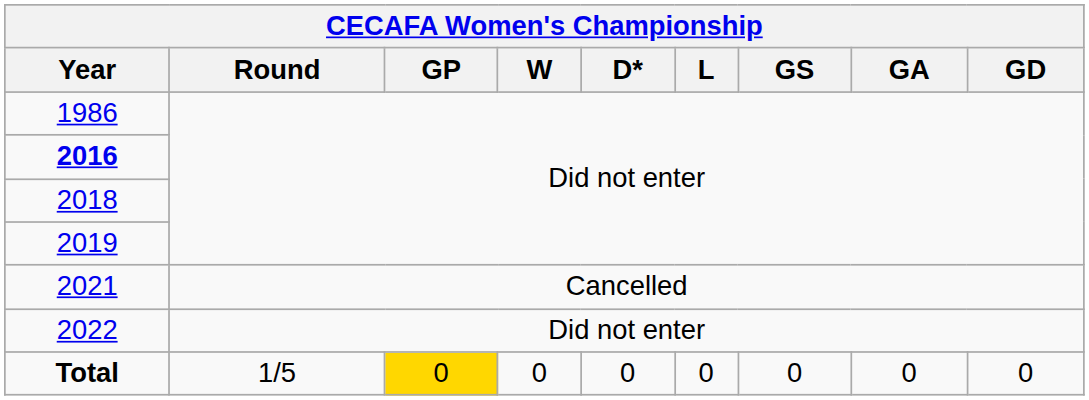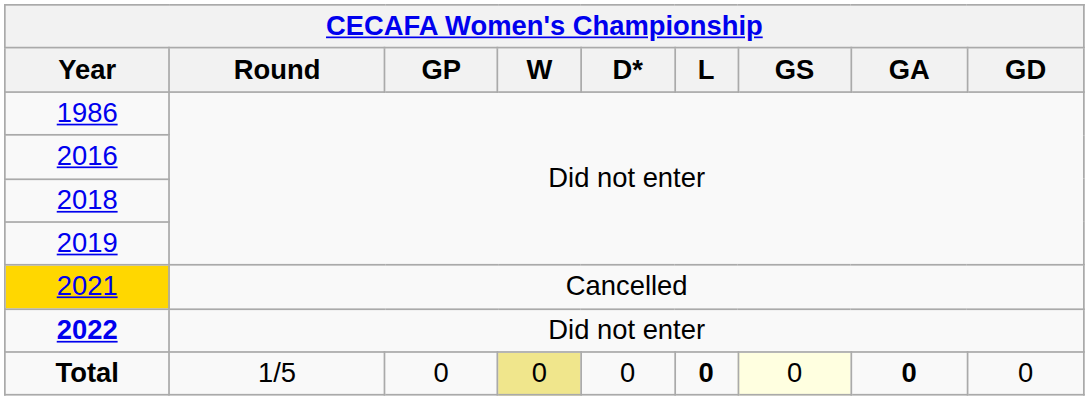(87, 156) bold -> (87, 156) normal
(87, 286) no background -> (87, 286) gold background
(87, 329) normal -> (87, 329) bold
(441, 373) gold background -> (441, 373) no background
(539, 373) no background -> (539, 373) khaki background
(706, 373) normal -> (706, 373) bold
(795, 373) no background -> (795, 373) lightyellow background
(909, 373) normal -> (909, 373) bold
